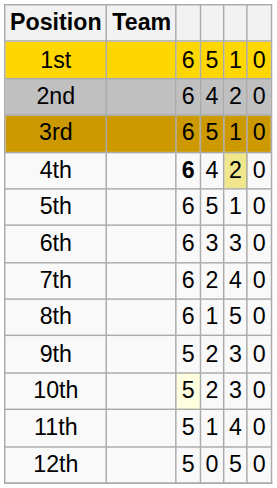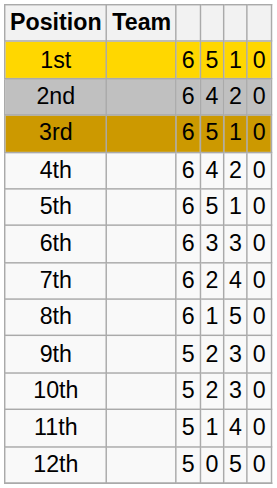(188, 170) bold -> (188, 170) normal
(236, 170) khaki background -> (236, 170) no background
(188, 390) lightyellow background -> (188, 390) no background
